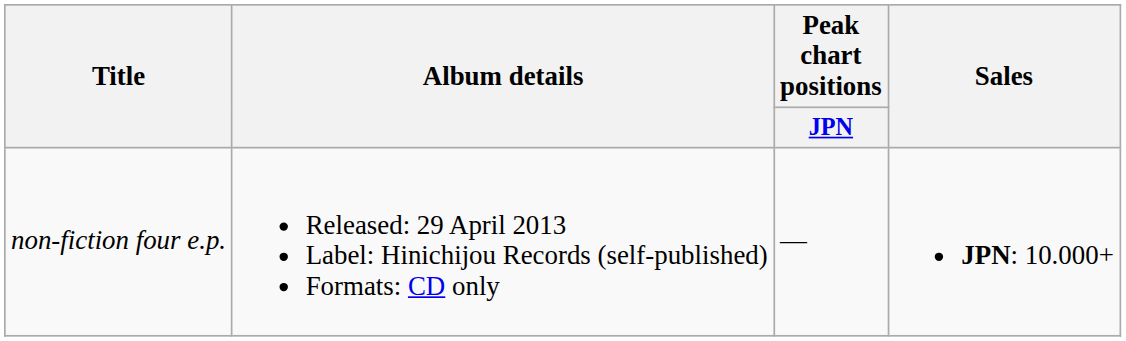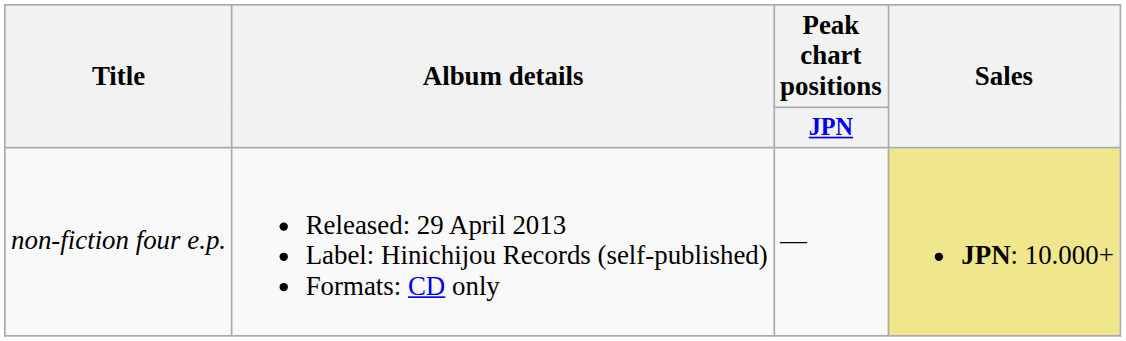(1004, 257) no background -> (1004, 257) khaki background
